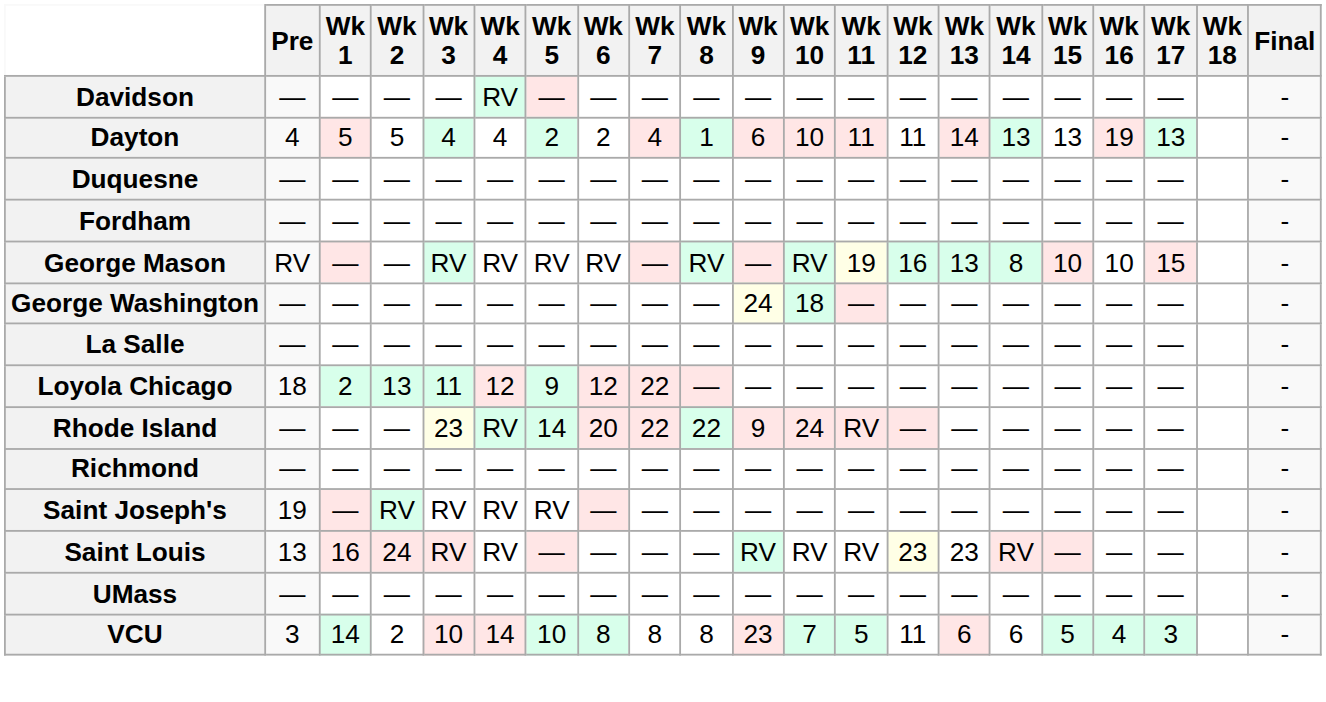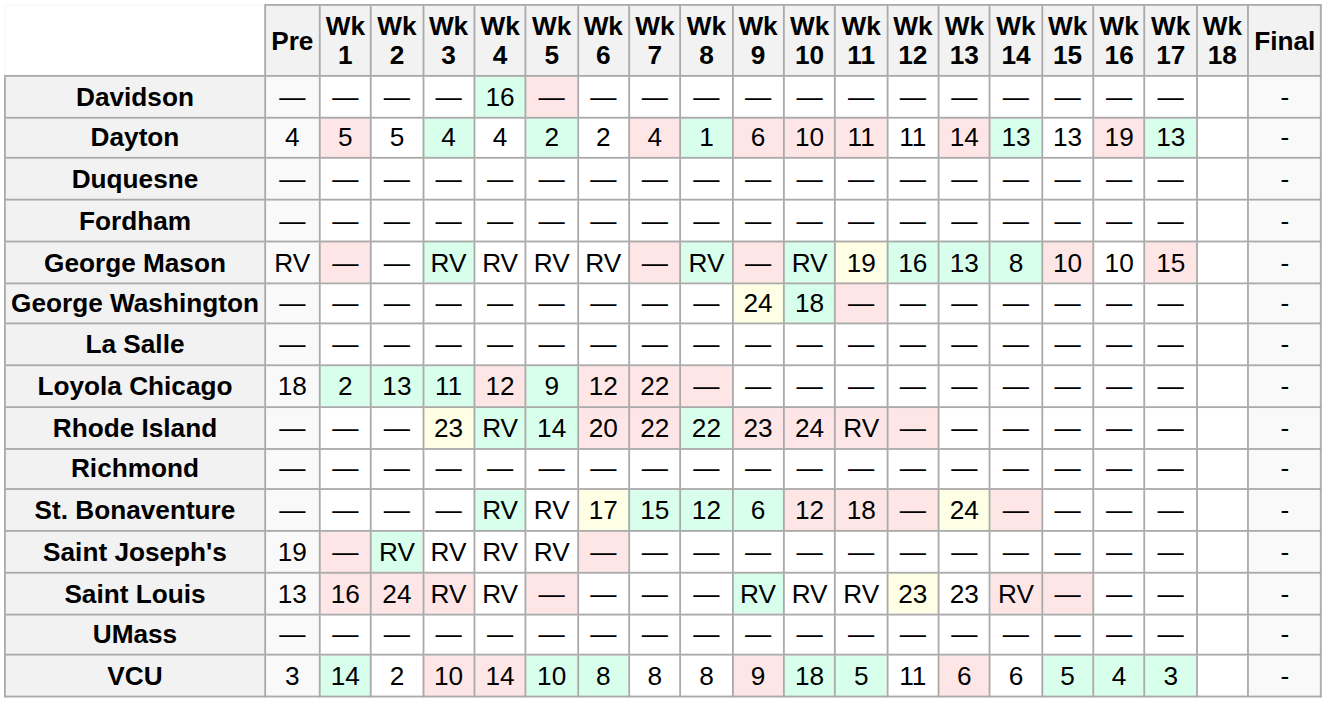(500, 97) RV -> (500, 97) 16
(758, 428) 9 -> (758, 428) 23
+ row: (135, 511)
(758, 635) 23 -> (758, 676) 9
(810, 635) 7 -> (810, 676) 18
